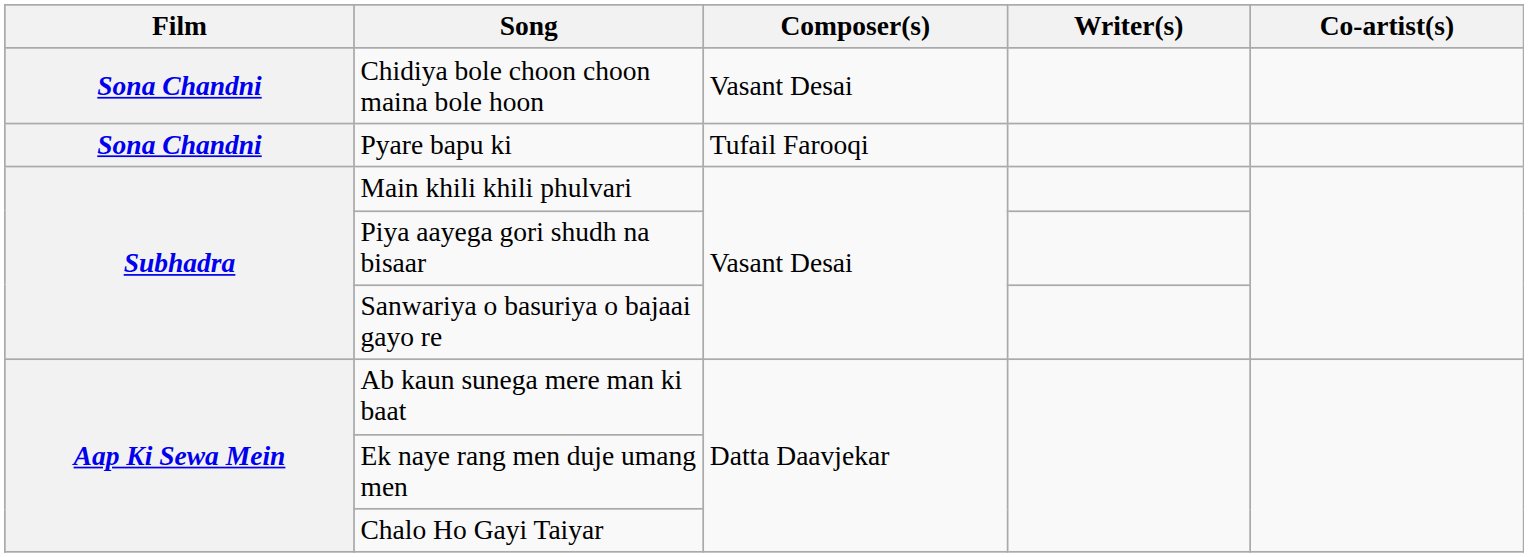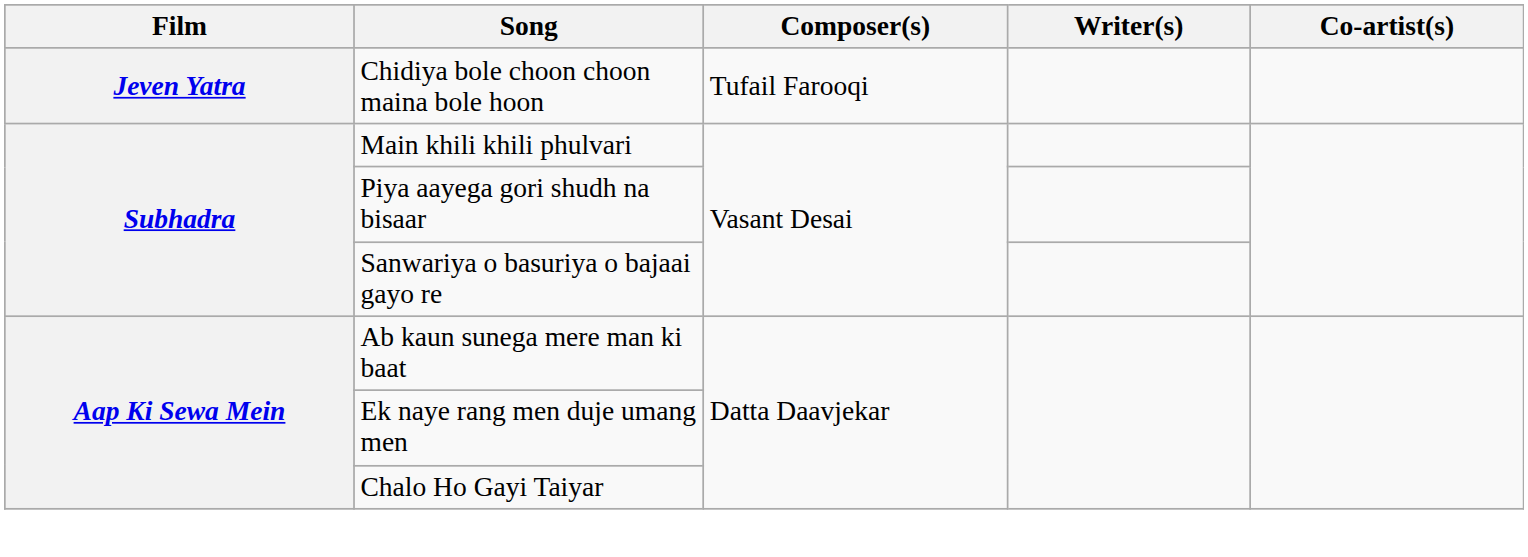(180, 85) Sona Chandni -> (180, 85) Jeven Yatra
(781, 85) Vasant Desai -> (789, 85) Tufail Farooqi
- row: (436, 144)
